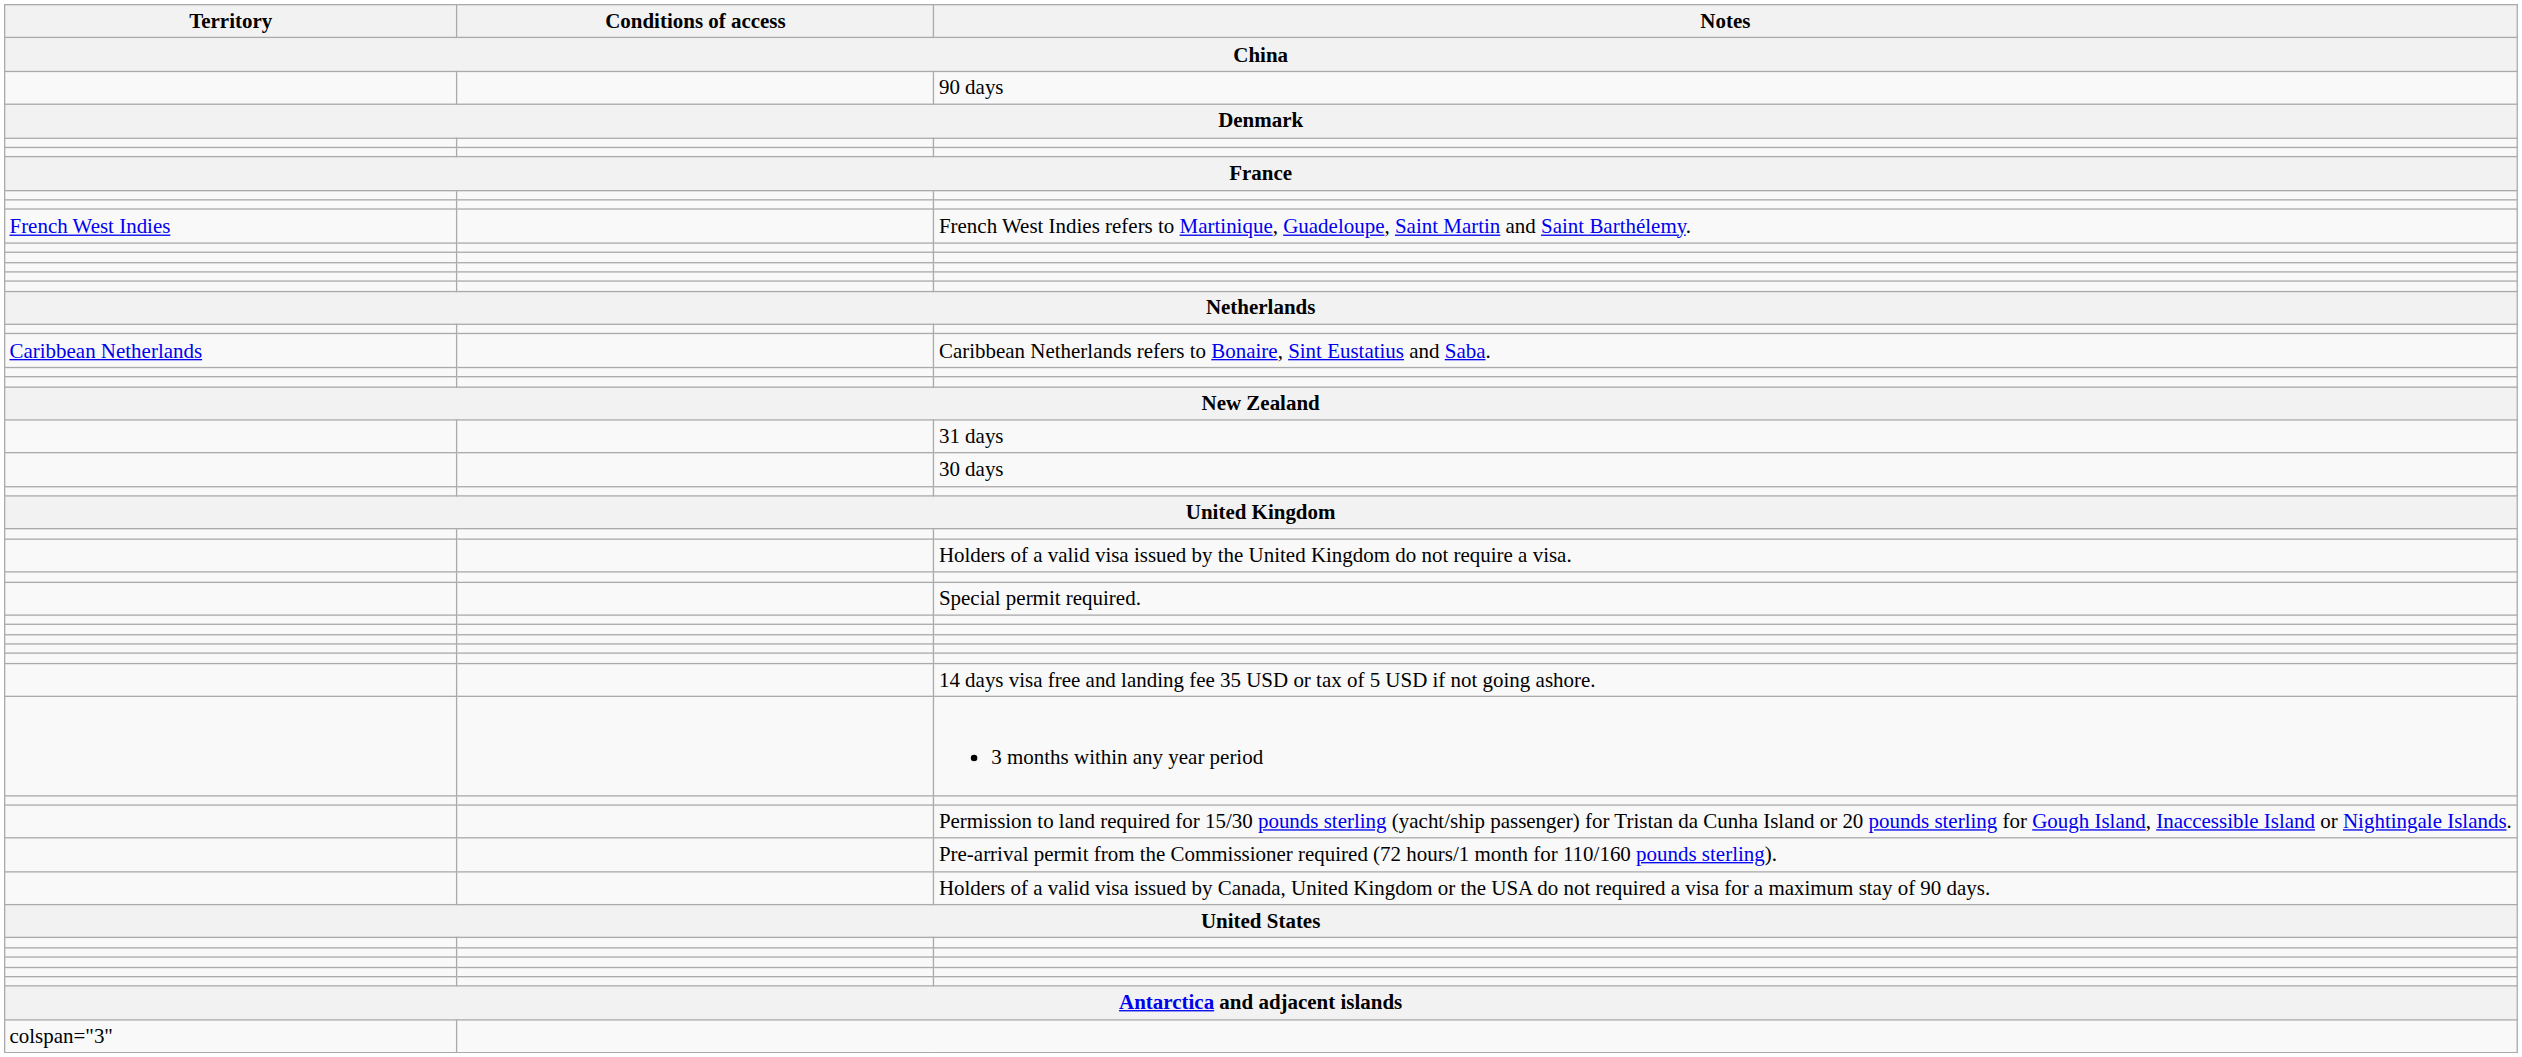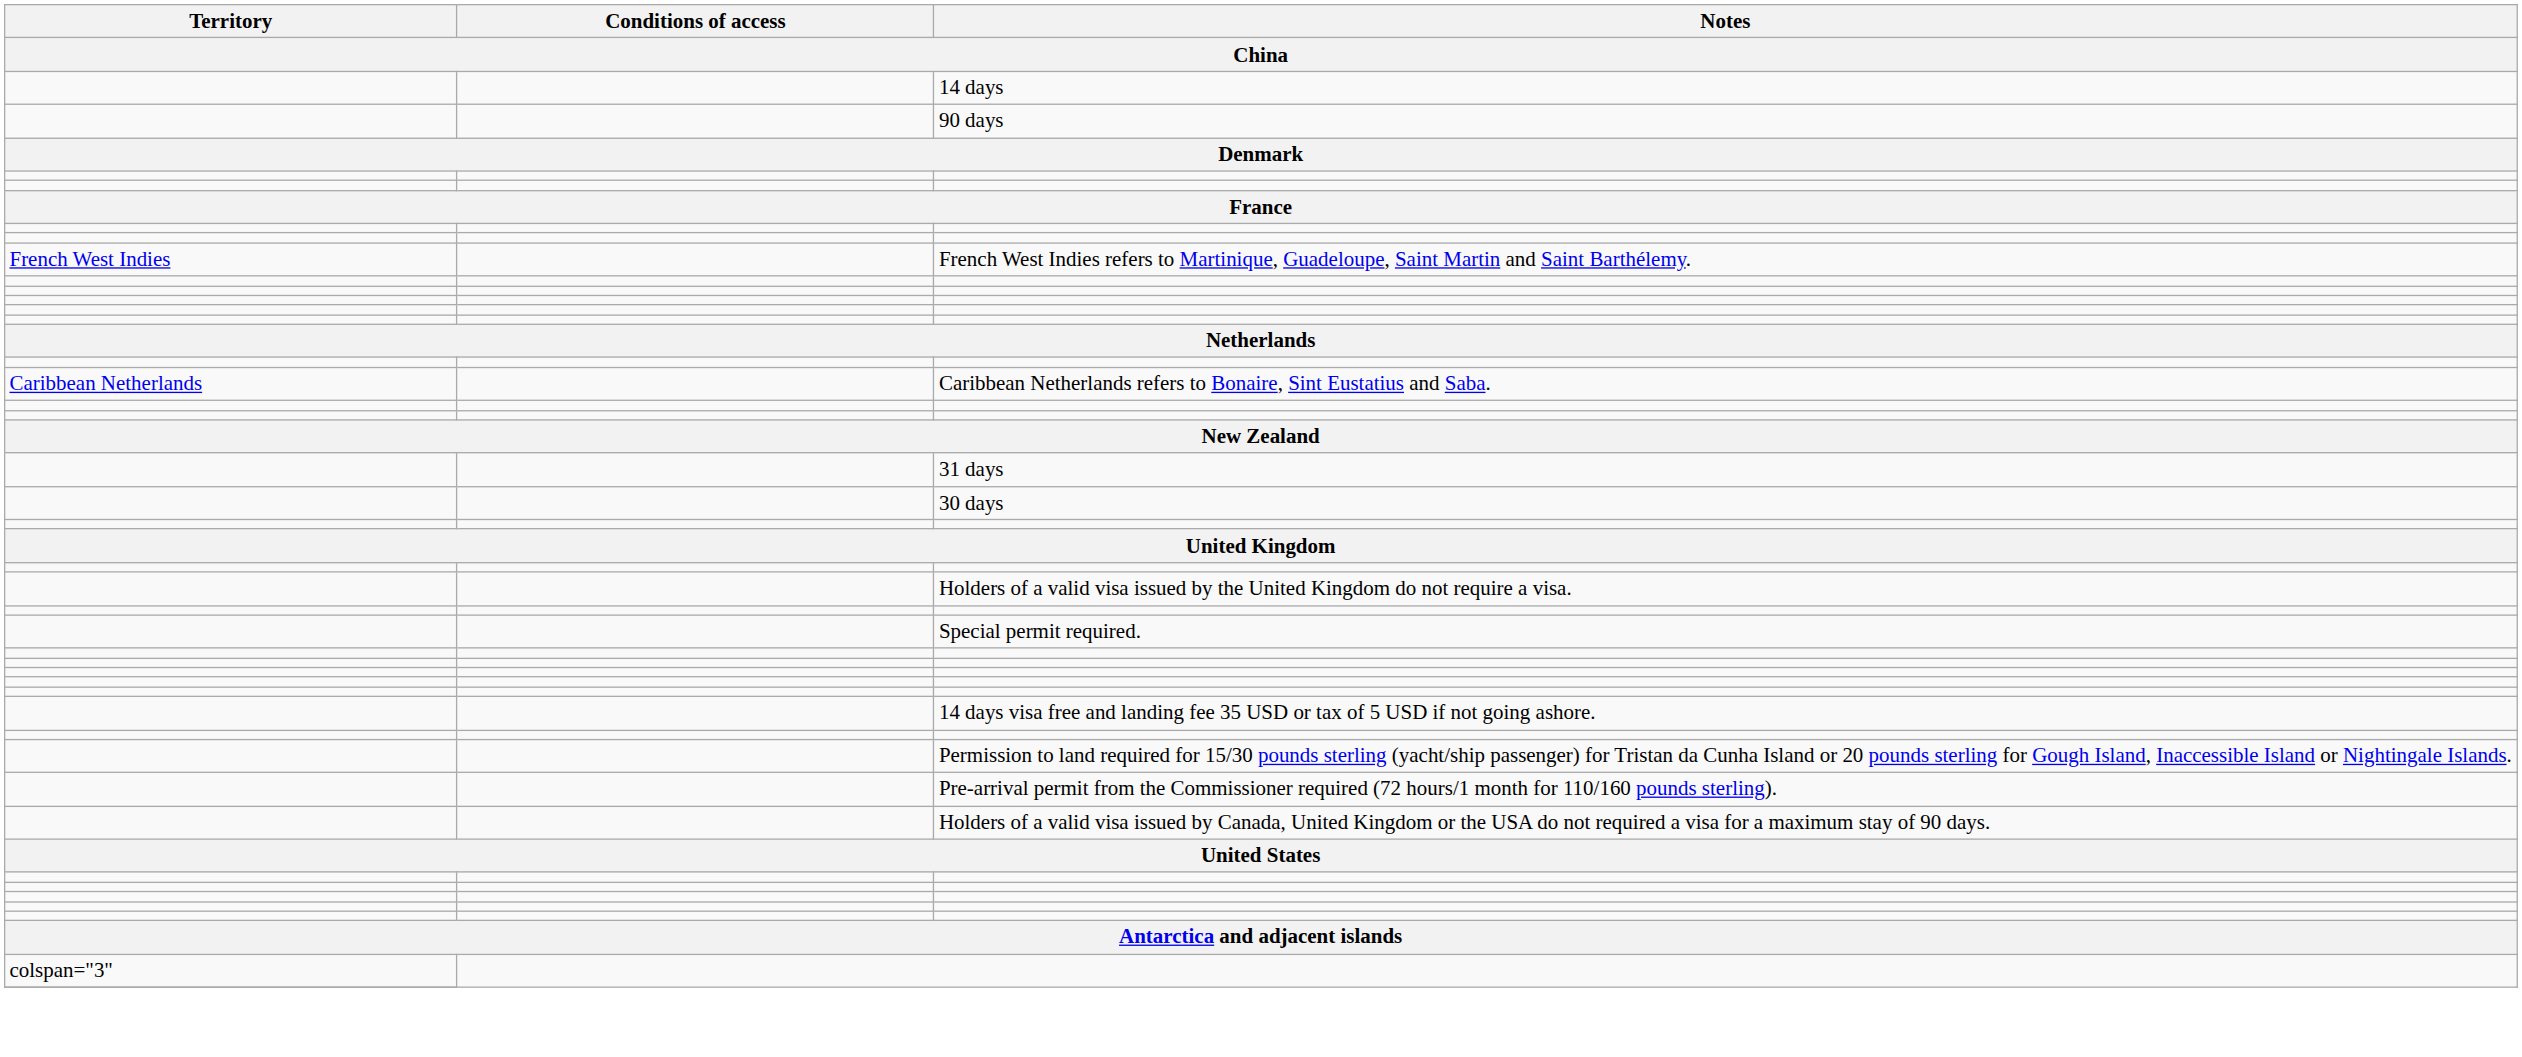+ row: (231, 88)
- row: (231, 746)
